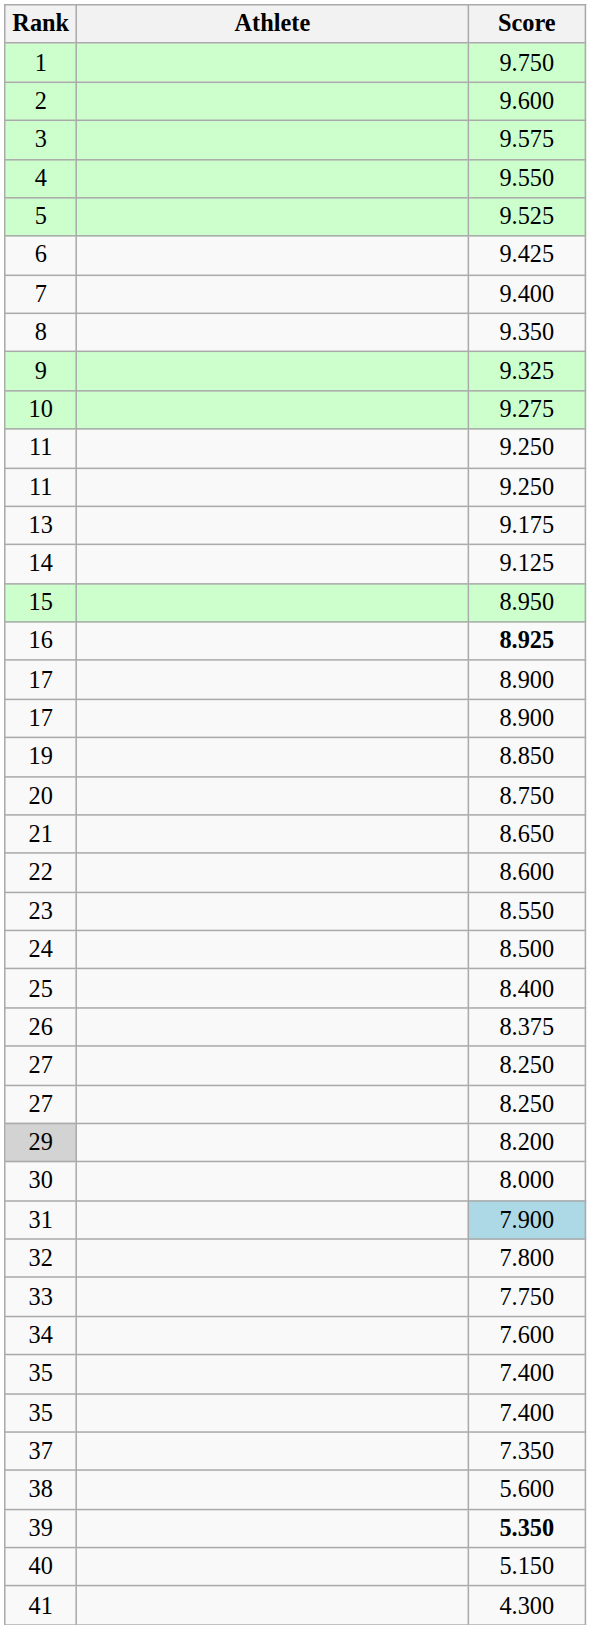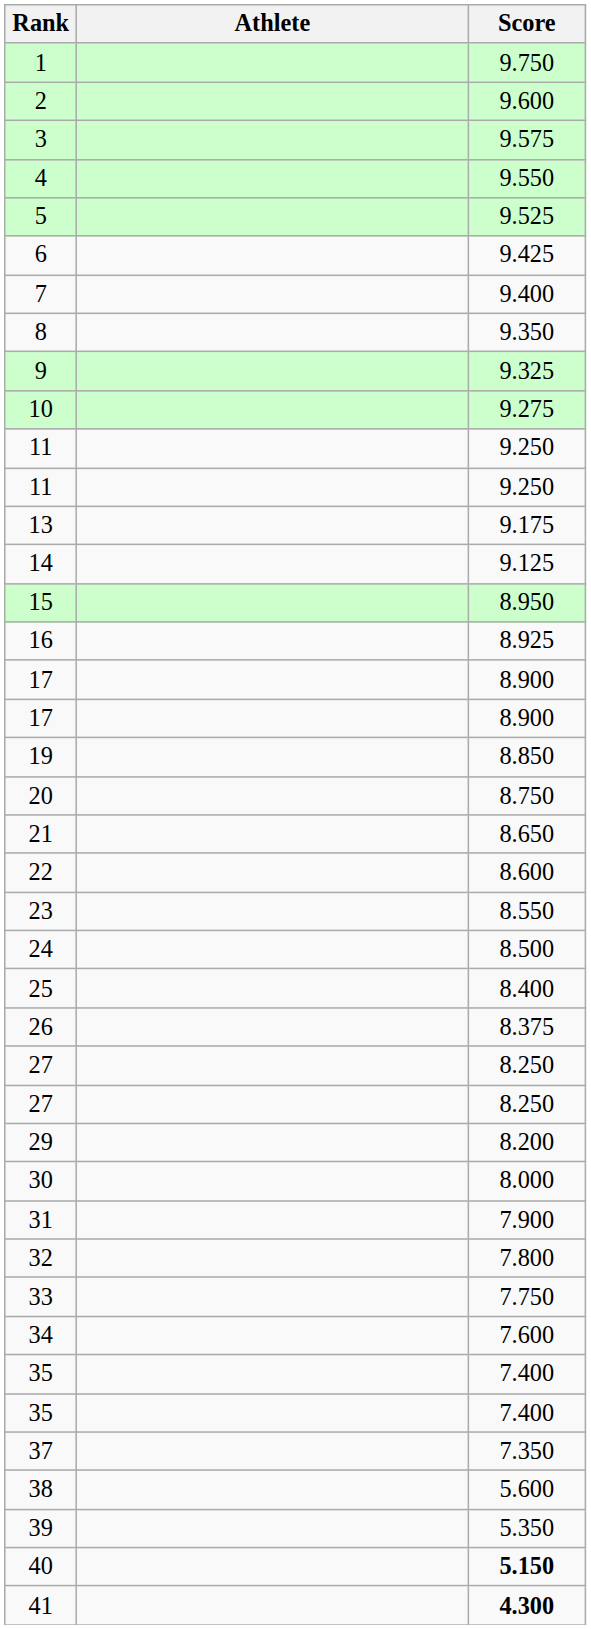(527, 640) bold -> (527, 640) normal
(41, 1142) lightgrey background -> (41, 1142) no background
(527, 1219) lightblue background -> (527, 1219) no background
(527, 1528) bold -> (527, 1528) normal
(527, 1566) normal -> (527, 1566) bold
(527, 1605) normal -> (527, 1605) bold
